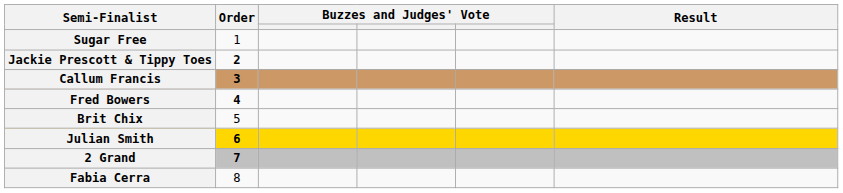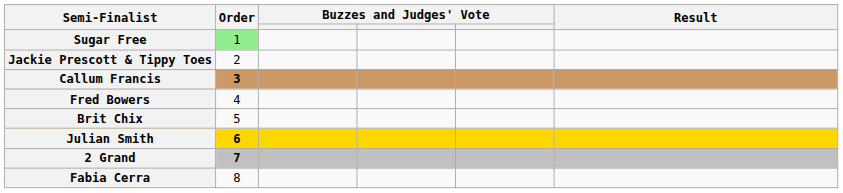(237, 40) no background -> (237, 40) lightgreen background
(237, 59) bold -> (237, 59) normal
(237, 99) bold -> (237, 99) normal
